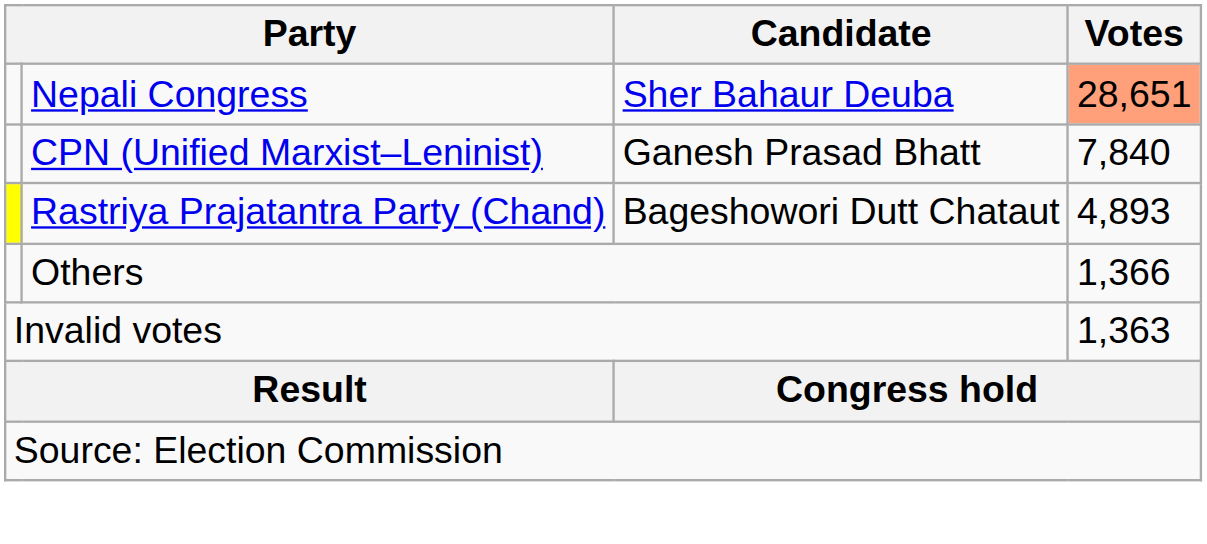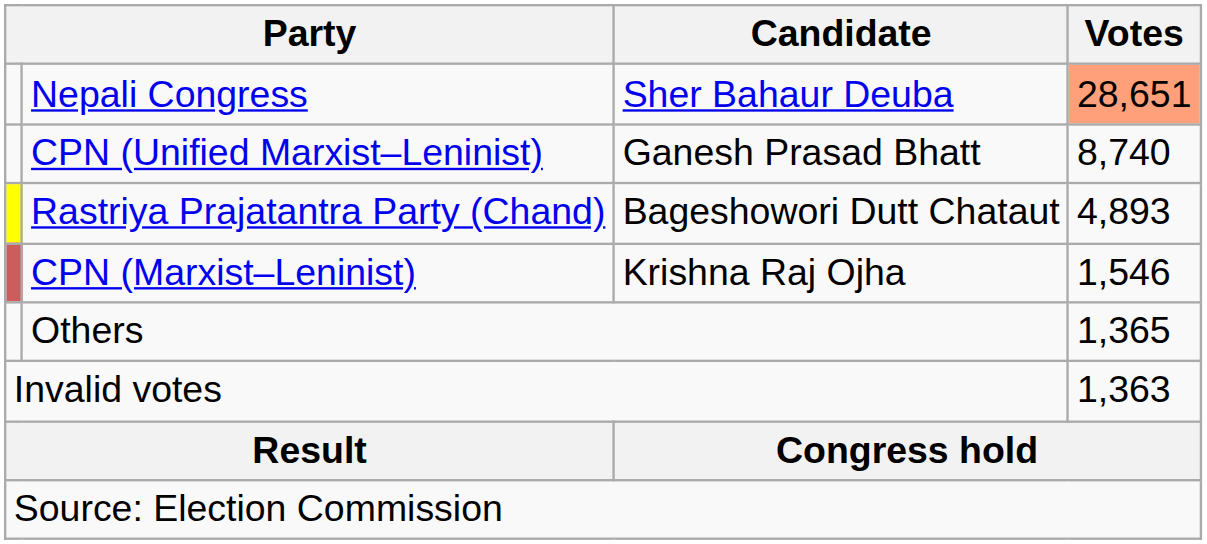(1124, 152) 7,840 -> (1124, 152) 8,740
+ row: (224, 271)
(1124, 271) 1,366 -> (1124, 331) 1,365
